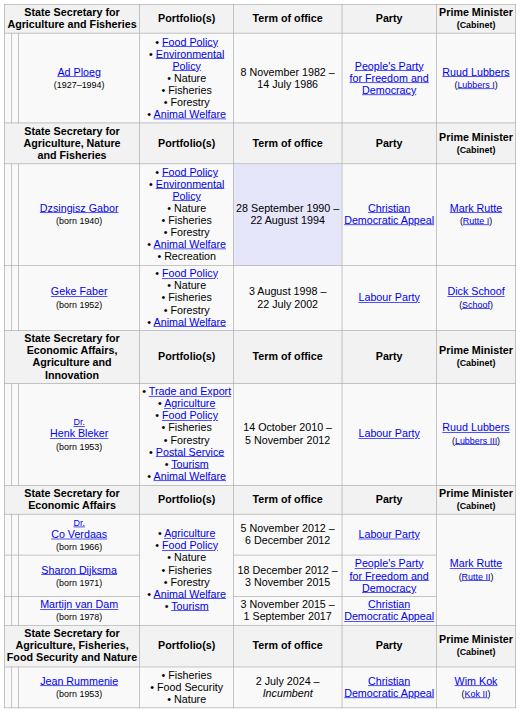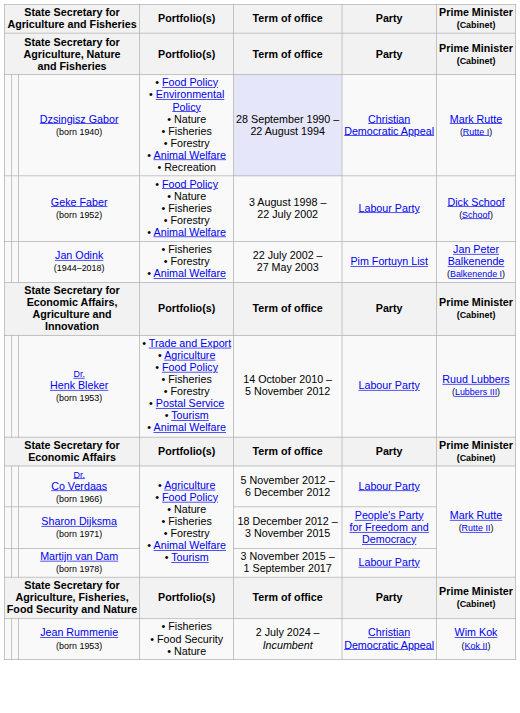- row: (79, 78)
+ row: (79, 261)
(389, 611) Christian Democratic Appeal -> (389, 562) Labour Party
